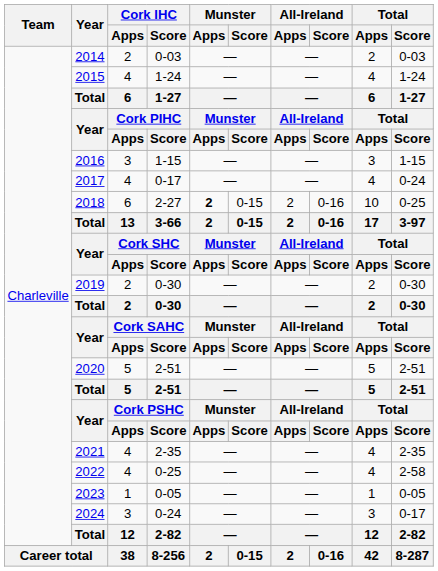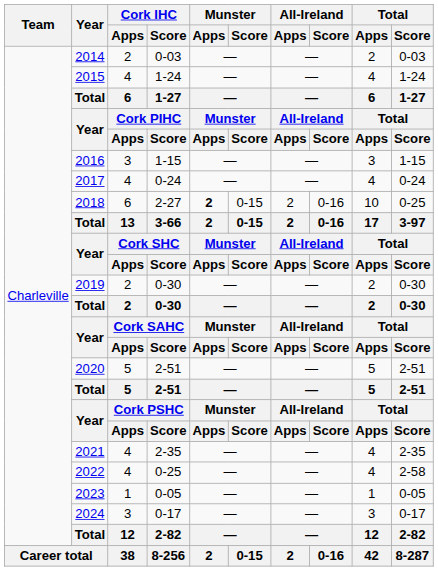(168, 181) 0-17 -> (168, 181) 0-24
(168, 514) 0-24 -> (168, 514) 0-17
